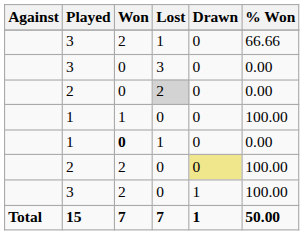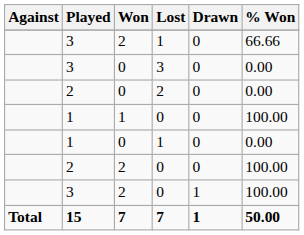(160, 92) lightgrey background -> (160, 92) no background
(122, 142) bold -> (122, 142) normal
(196, 167) khaki background -> (196, 167) no background
